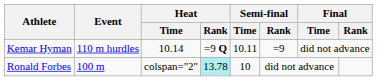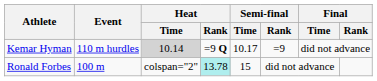(171, 49) no background -> (171, 49) lightgrey background
(245, 49) 10.11 -> (245, 49) 10.17
(245, 67) 10 -> (245, 67) 15
